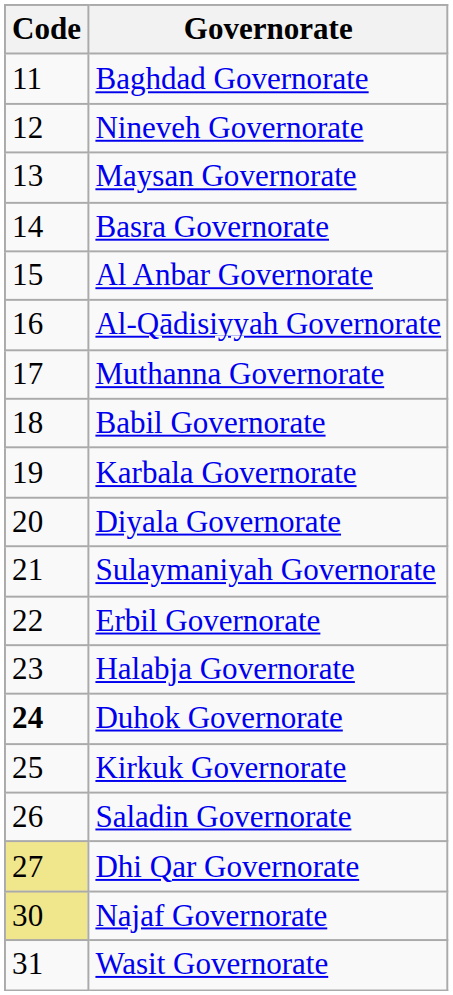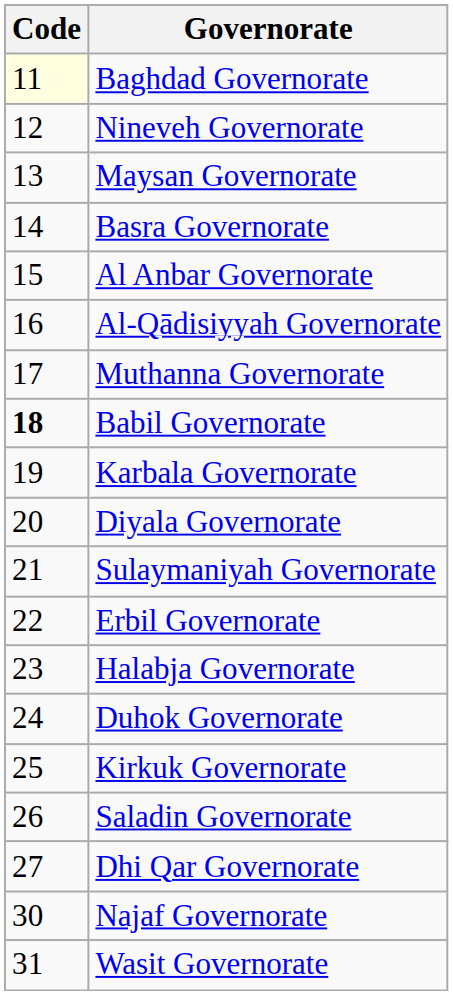(27, 78) no background -> (27, 78) lightyellow background
(28, 422) normal -> (28, 422) bold
(28, 718) bold -> (28, 718) normal
(28, 865) khaki background -> (28, 865) no background
(28, 915) khaki background -> (28, 915) no background
